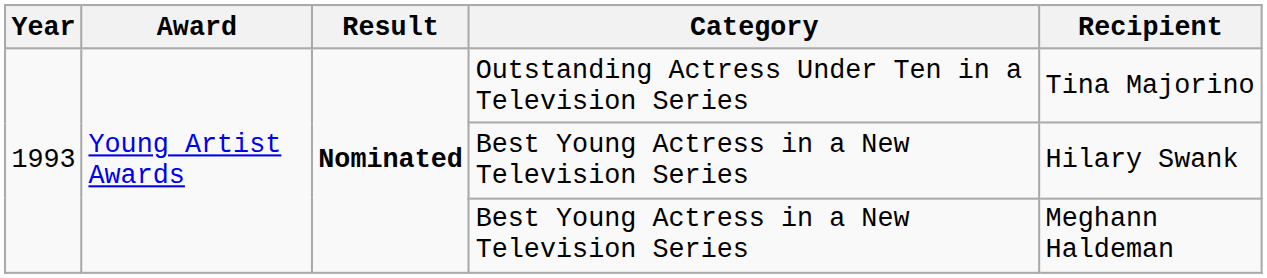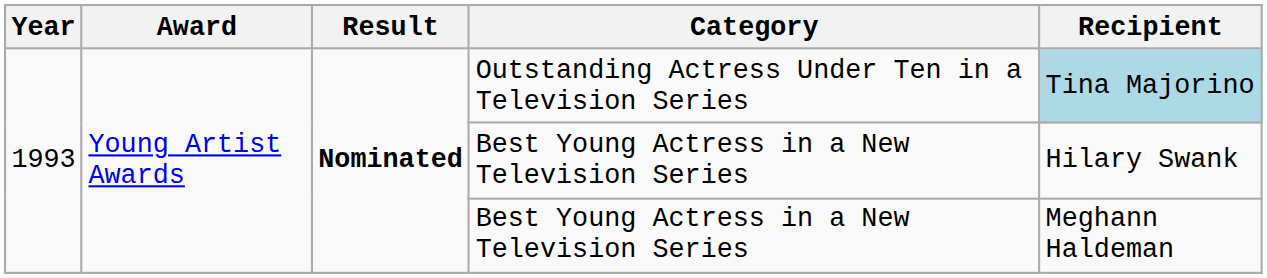(1150, 86) no background -> (1150, 86) lightblue background
